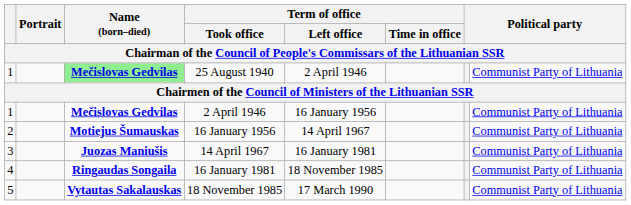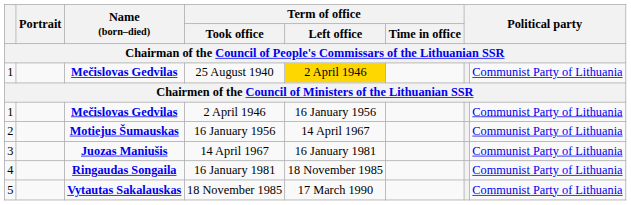(124, 72) lightgreen background -> (124, 72) no background
(335, 72) no background -> (335, 72) gold background
